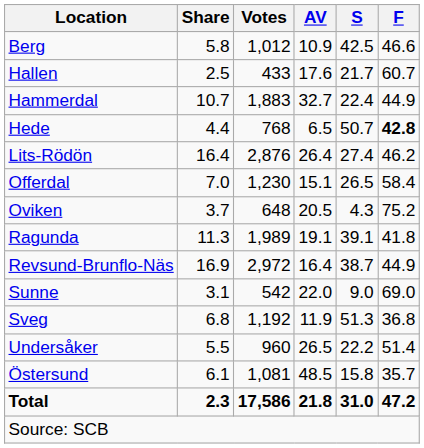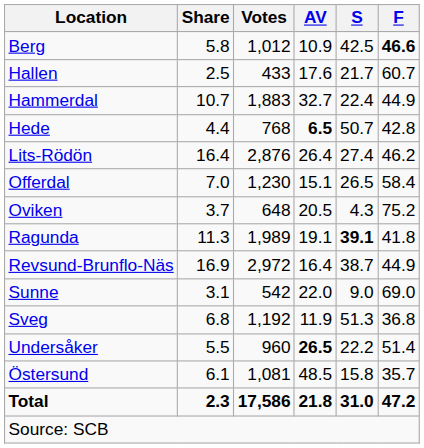(398, 45) normal -> (398, 45) bold
(320, 127) normal -> (320, 127) bold
(398, 127) bold -> (398, 127) normal
(357, 237) normal -> (357, 237) bold
(315, 347) normal -> (315, 347) bold
